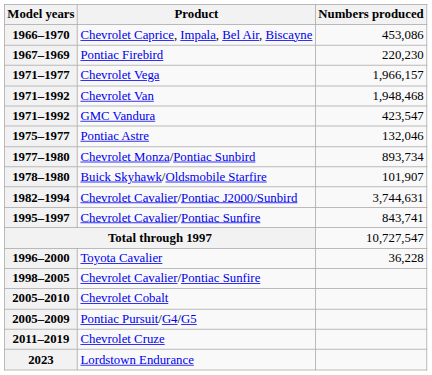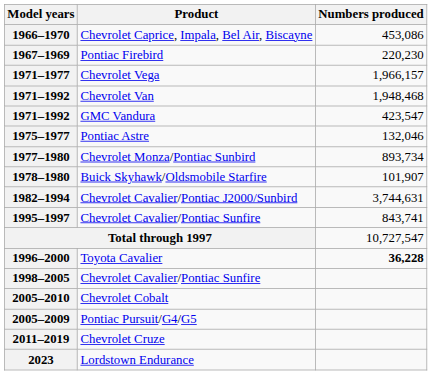(406, 258) normal -> (406, 258) bold
